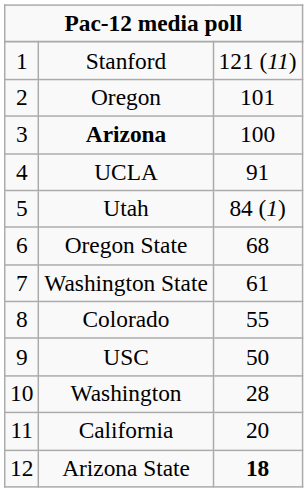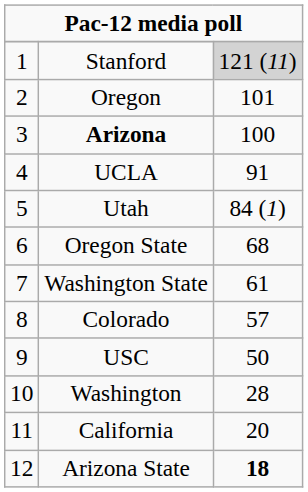(258, 60) no background -> (258, 60) lightgrey background
(258, 319) 55 -> (258, 319) 57
